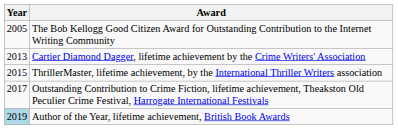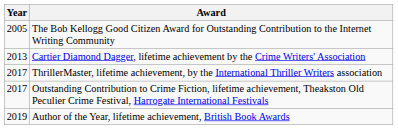(17, 72) 2015 -> (17, 72) 2017
(17, 116) lightblue background -> (17, 116) no background
